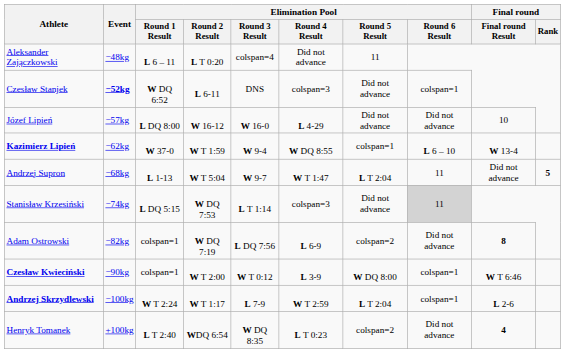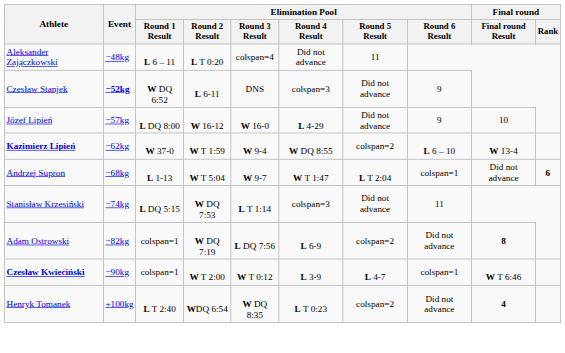(439, 89) colspan=1 -> (439, 89) 9
(439, 120) Did not advance -> (439, 120) 9
(375, 146) colspan=1 -> (375, 146) colspan=2
(439, 172) 11 -> (439, 172) colspan=1
(548, 172) 5 -> (548, 172) 6
(439, 204) lightgrey background -> (439, 204) no background
(375, 278) W DQ 8:00 -> (375, 278) L 4-7
- row: (50, 299)
